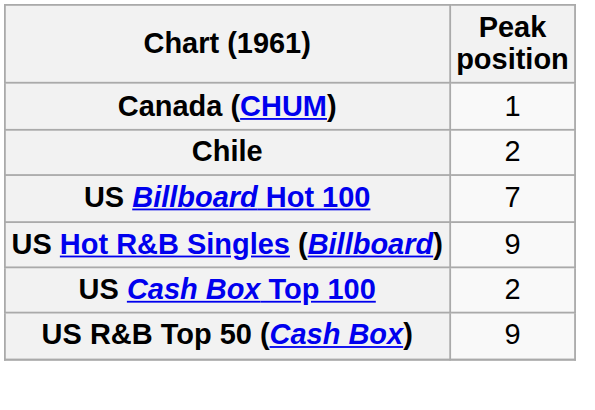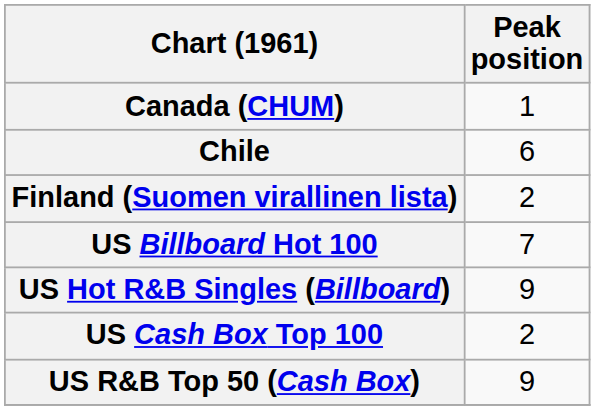(512, 151) 2 -> (527, 151) 6
+ row: (234, 197)
